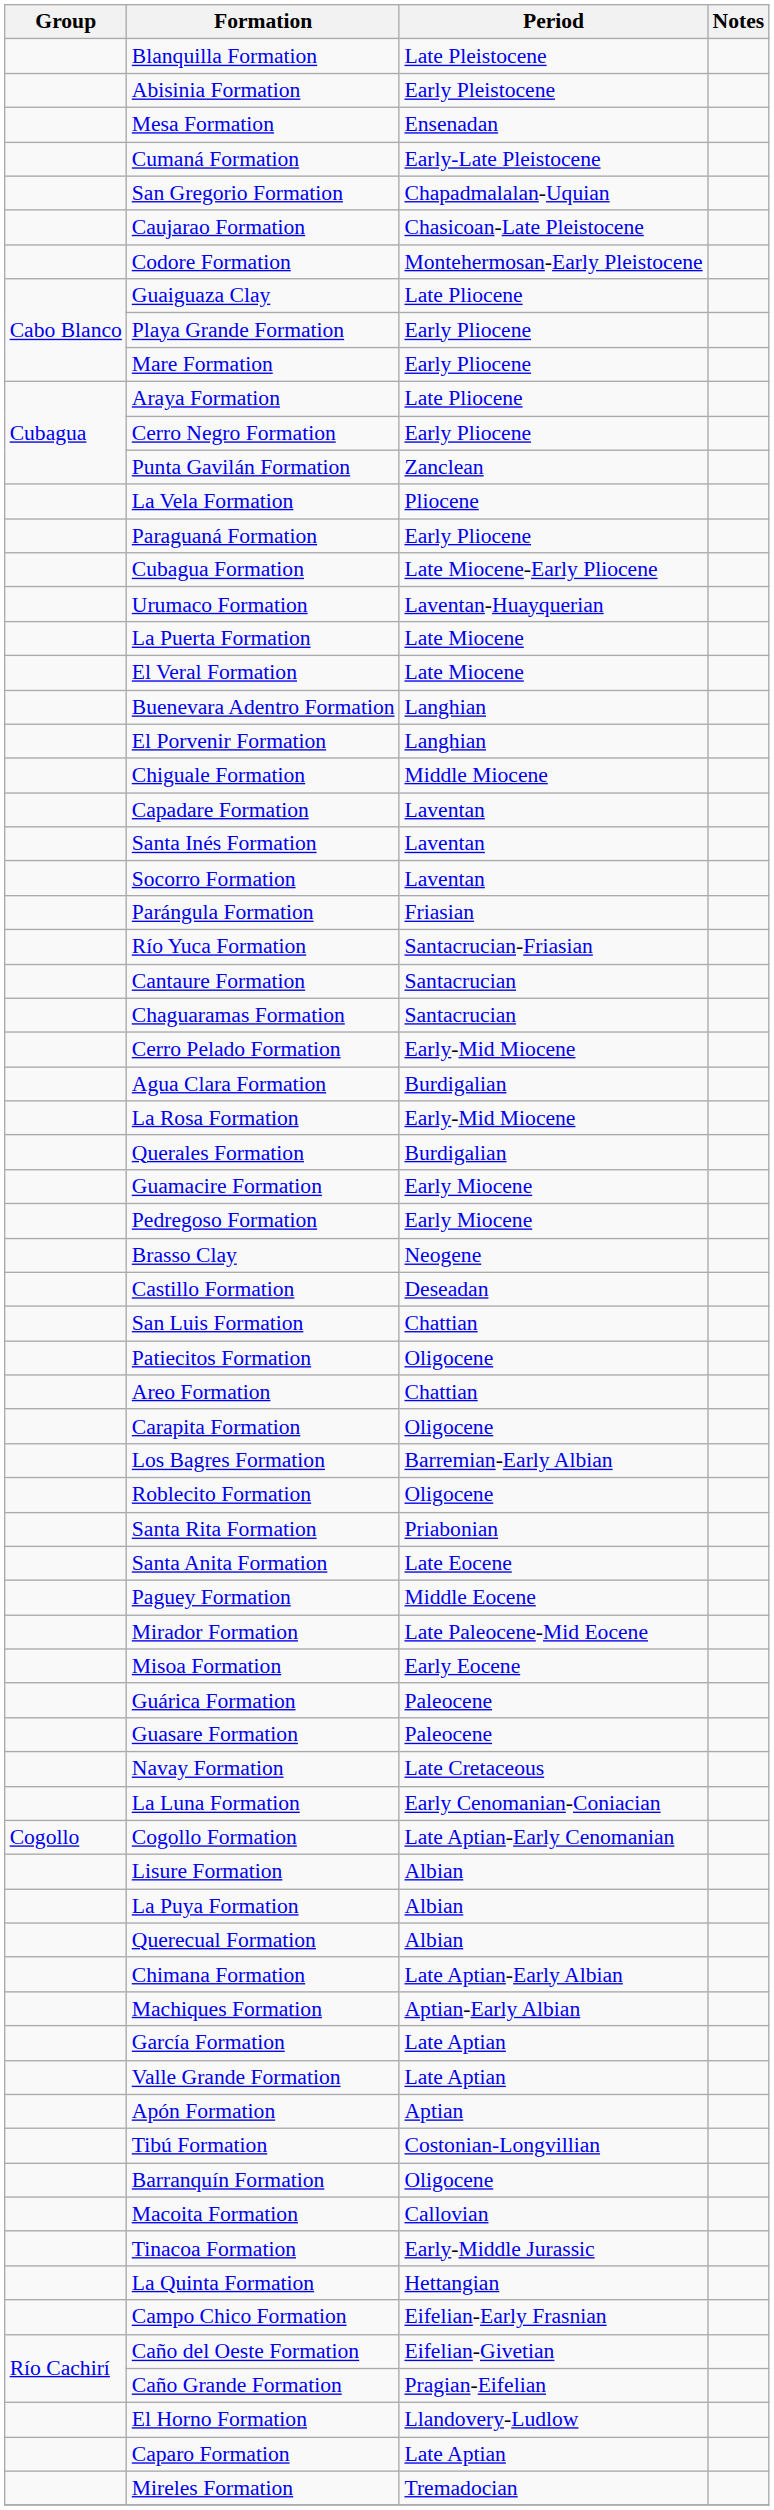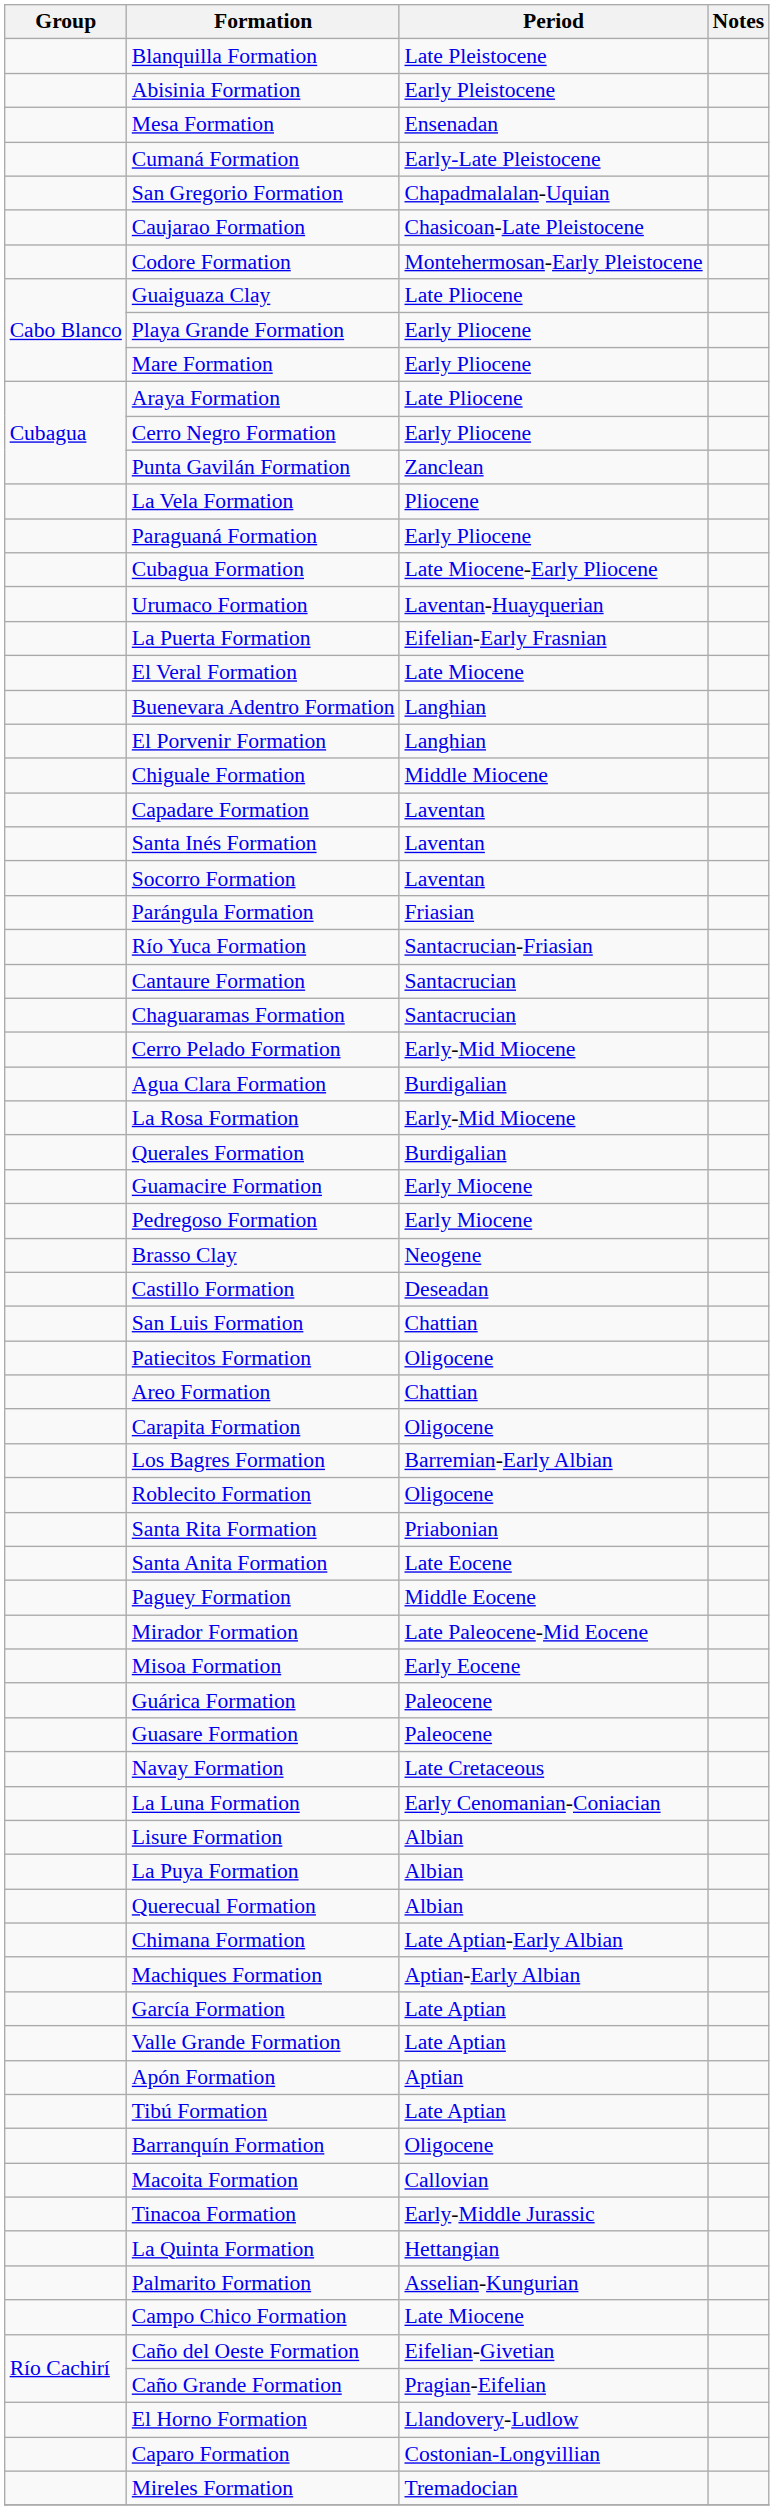(464, 638) Late Miocene -> (506, 638) Eifelian-Early Frasnian
- row: (214, 1837)
(502, 2145) Costonian-Longvillian -> (455, 2111) Late Aptian
+ row: (221, 2282)
(506, 2316) Eifelian-Early Frasnian -> (464, 2316) Late Miocene
(455, 2453) Late Aptian -> (502, 2453) Costonian-Longvillian
